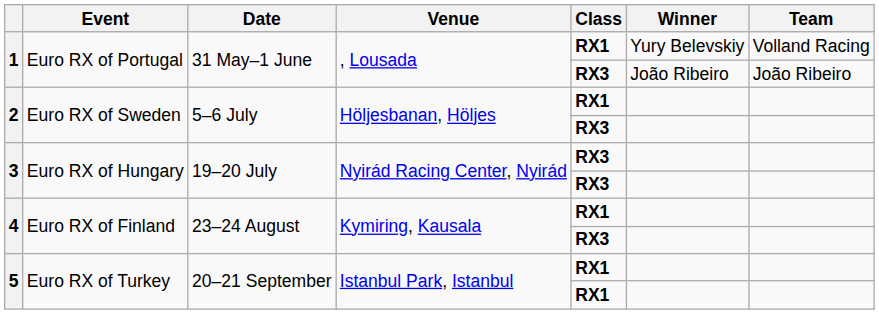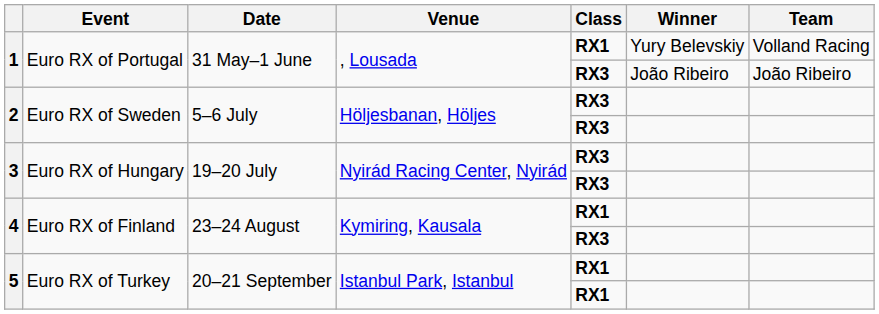(592, 101) RX1 -> (592, 101) RX3
